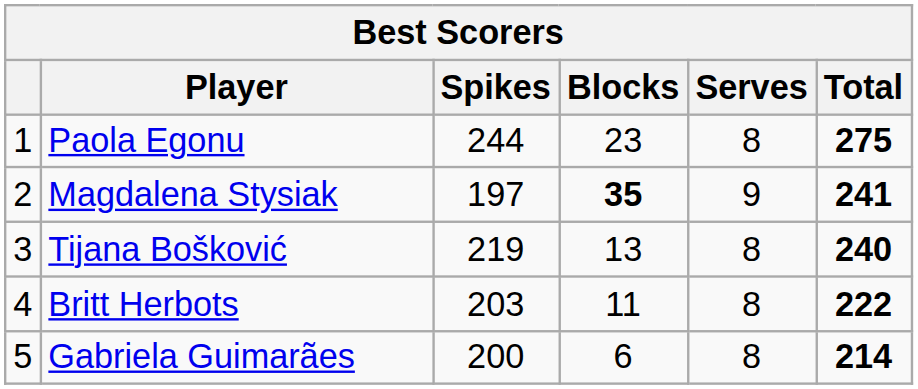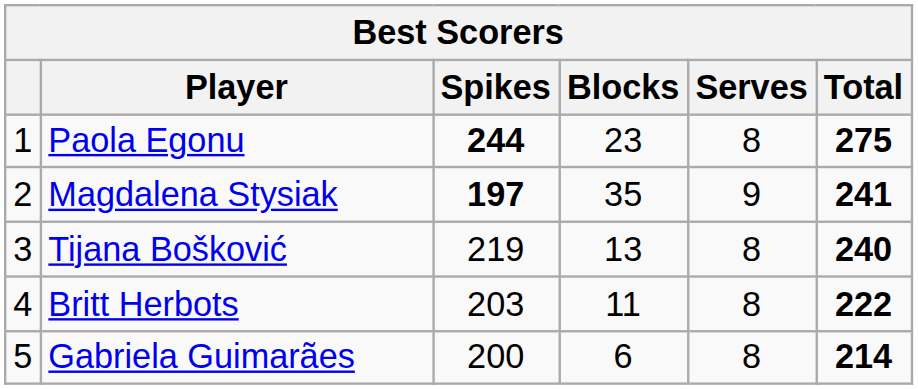(496, 141) normal -> (496, 141) bold
(496, 195) normal -> (496, 195) bold
(623, 195) bold -> (623, 195) normal
